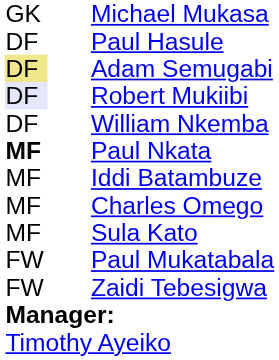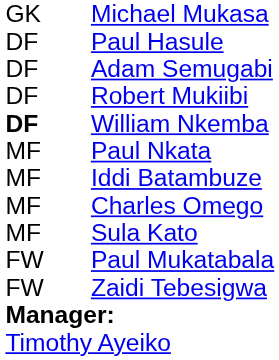(22, 68) khaki background -> (22, 68) no background
(22, 96) lavender background -> (22, 96) no background
(22, 123) normal -> (22, 123) bold
(23, 150) bold -> (23, 150) normal
